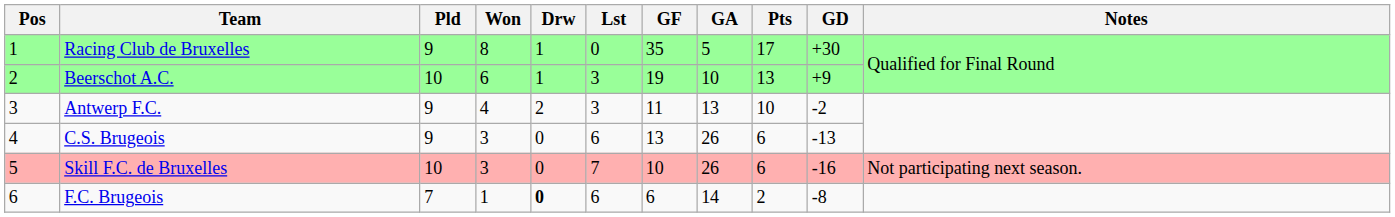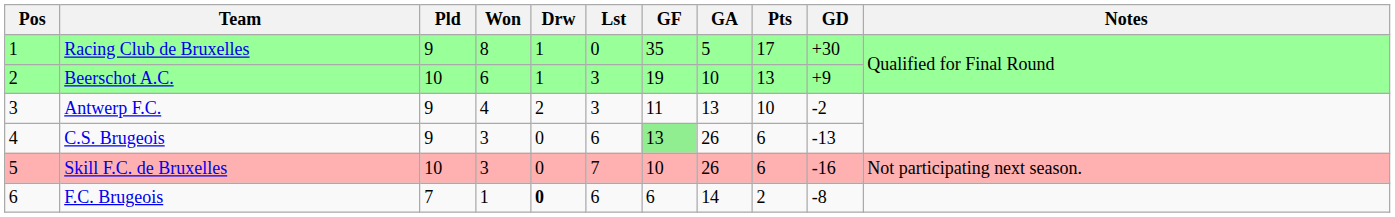(655, 138) no background -> (655, 138) lightgreen background
